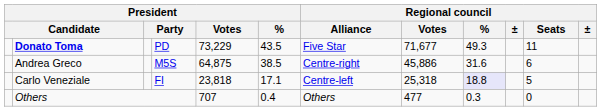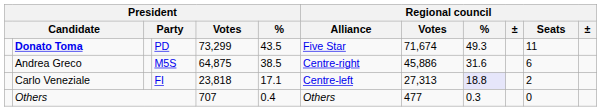(215, 47) 73,229 -> (215, 47) 73,299
(420, 47) 71,677 -> (420, 47) 71,674
(420, 81) 25,318 -> (420, 81) 27,313
(529, 81) 5 -> (529, 81) 2
